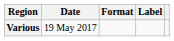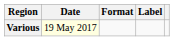(70, 28) no background -> (70, 28) lightyellow background
